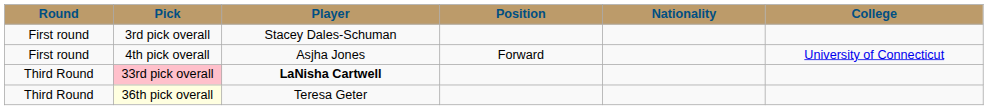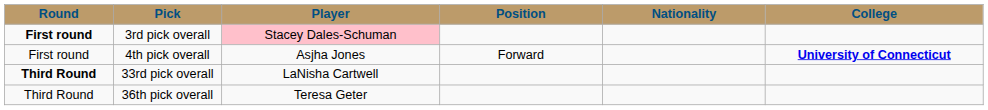(59, 34) normal -> (59, 34) bold
(331, 34) no background -> (331, 34) pink background
(874, 54) normal -> (874, 54) bold
(59, 74) normal -> (59, 74) bold
(167, 74) pink background -> (167, 74) no background
(331, 74) bold -> (331, 74) normal
(167, 94) lightyellow background -> (167, 94) no background
